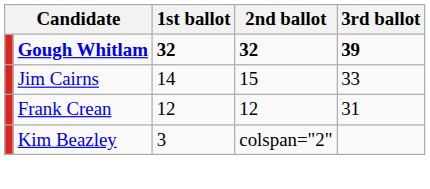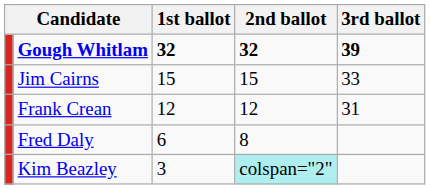(166, 79) 14 -> (166, 79) 15
+ row: (56, 139)
(286, 139) no background -> (286, 169) paleturquoise background
